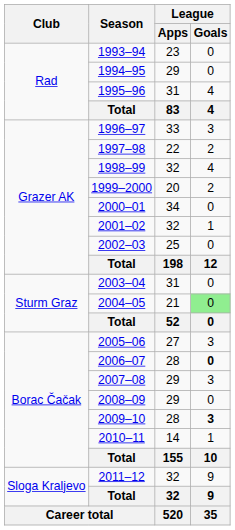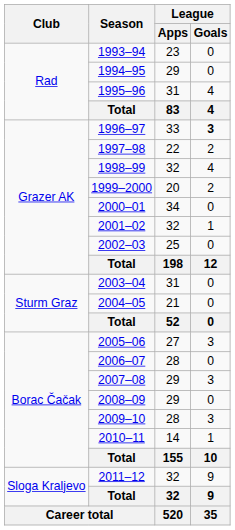(211, 129) normal -> (211, 129) bold
(211, 303) lightgreen background -> (211, 303) no background
(211, 361) bold -> (211, 361) normal
(211, 419) bold -> (211, 419) normal
